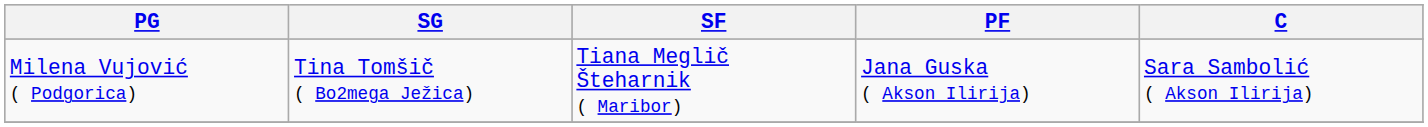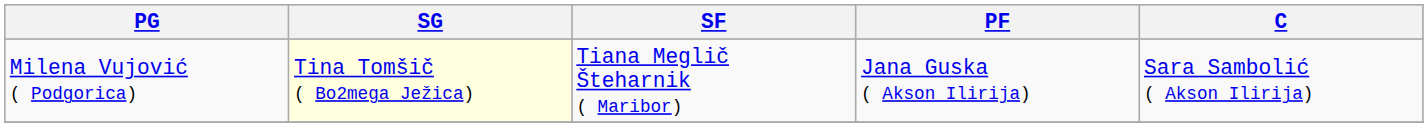(384, 80) no background -> (384, 80) lightyellow background
